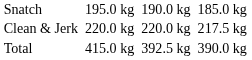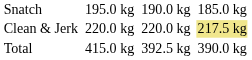(222, 28) no background -> (222, 28) khaki background
